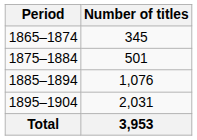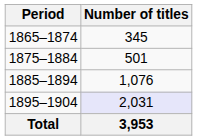(136, 102) no background -> (136, 102) lavender background
